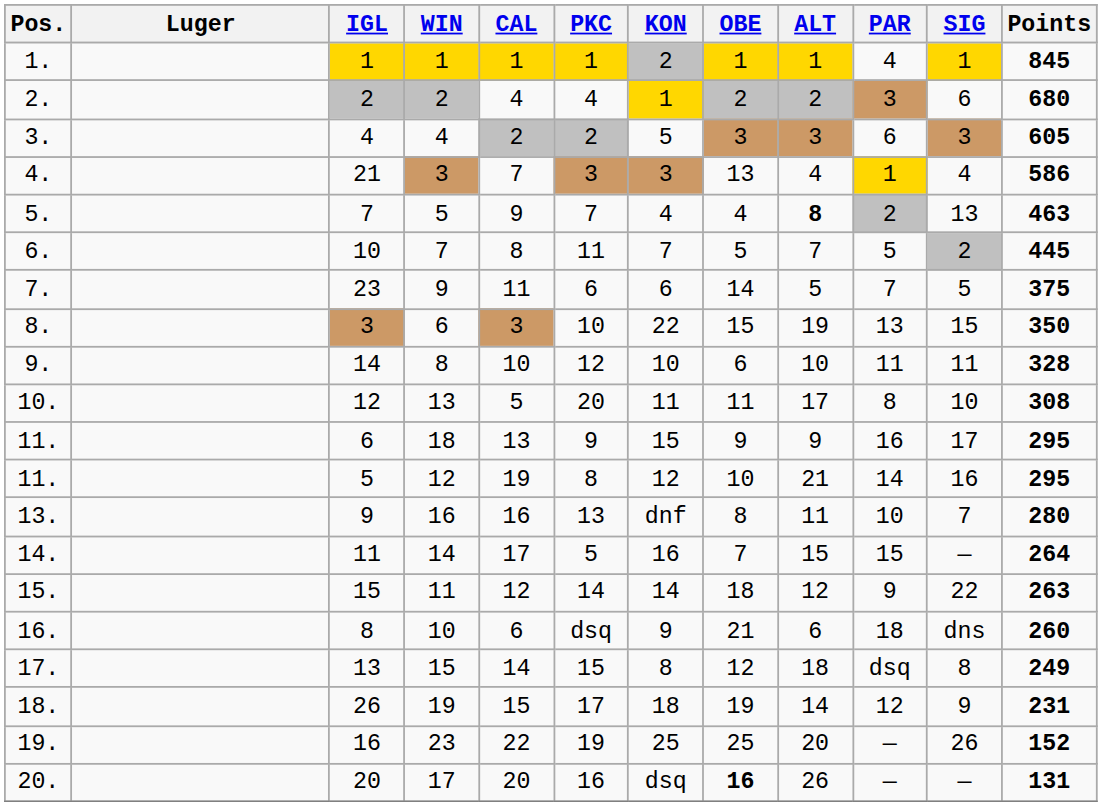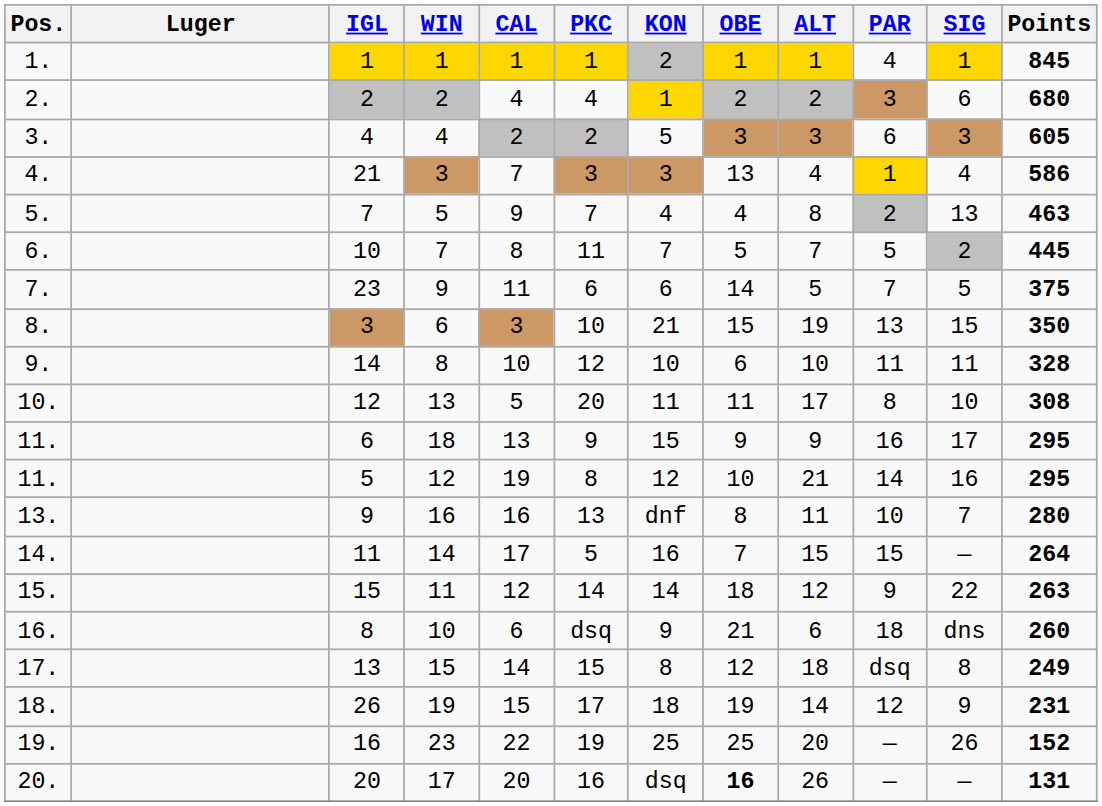(815, 213) bold -> (815, 213) normal
(666, 327) 22 -> (666, 327) 21
